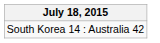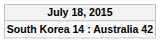(75, 29) normal -> (80, 29) bold
